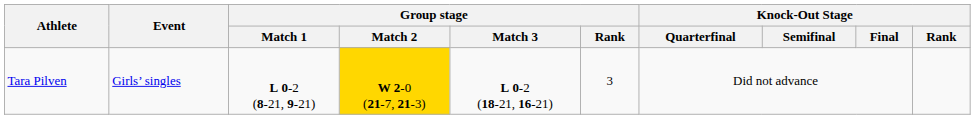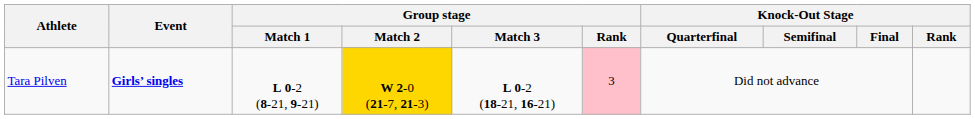(146, 81) normal -> (147, 81) bold
(610, 81) no background -> (612, 81) pink background
